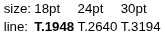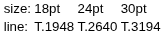(54, 27) bold -> (54, 27) normal
